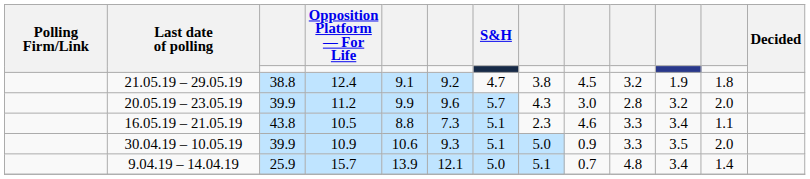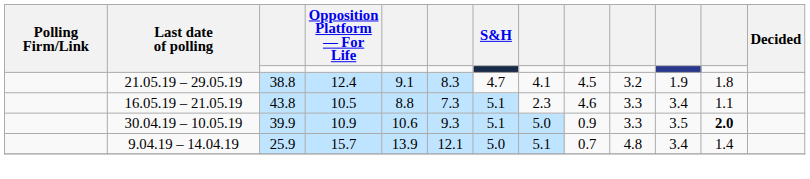(450, 82) 9.2 -> (450, 82) 8.3
(542, 82) 3.8 -> (542, 82) 4.1
- row: (184, 103)
(724, 144) normal -> (724, 123) bold
